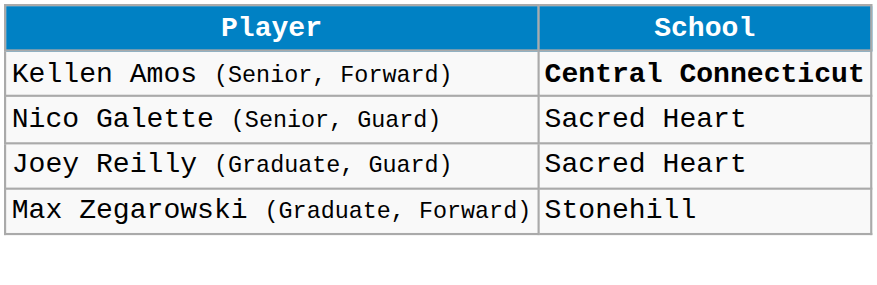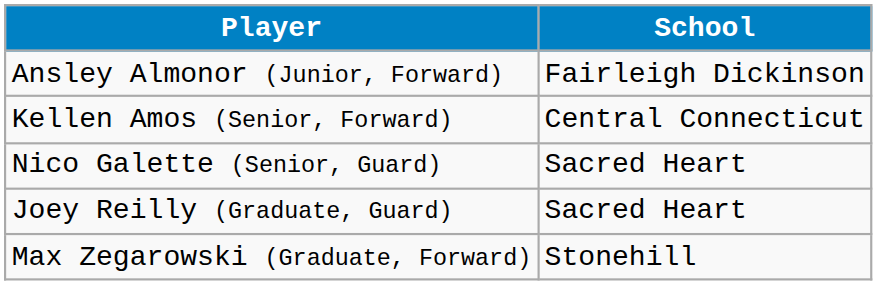+ row: (257, 74)
(705, 74) bold -> (705, 119) normal
